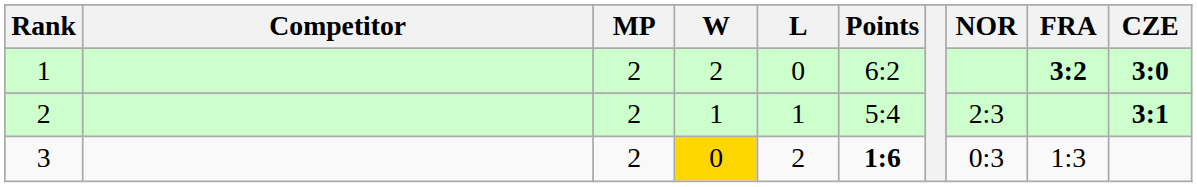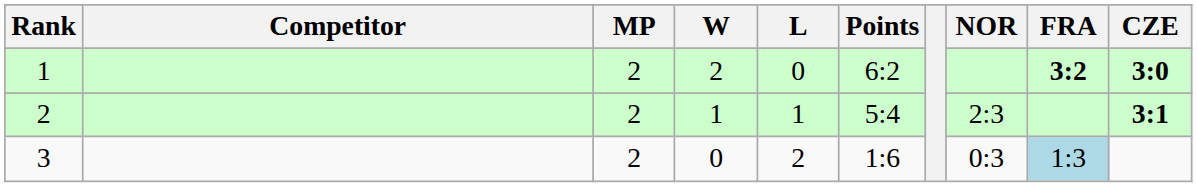(716, 158) gold background -> (716, 158) no background
(882, 158) bold -> (882, 158) normal
(1068, 158) no background -> (1068, 158) lightblue background
